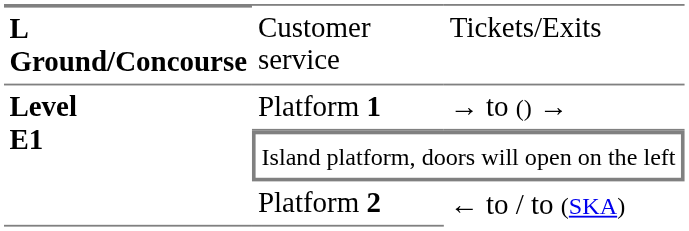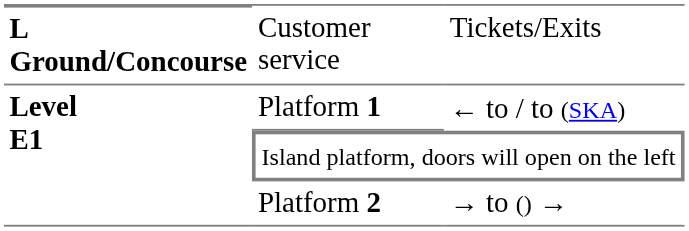(509, 106) → to () → -> (537, 107) ← to / to (SKA)
(537, 203) ← to / to (SKA) -> (509, 202) → to () →
